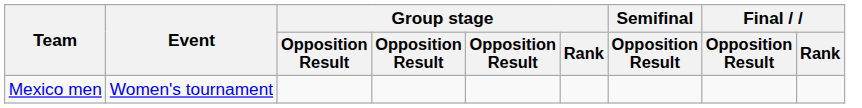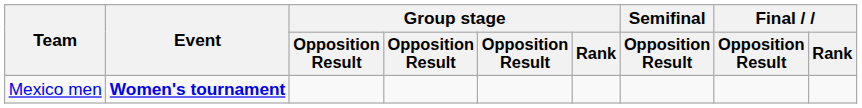(191, 90) normal -> (198, 90) bold
